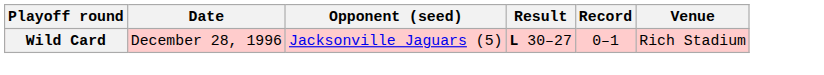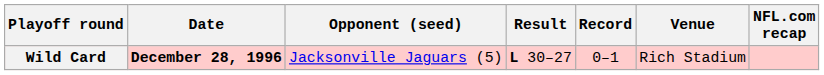+ column: (784, 25)
(206, 41) normal -> (206, 58) bold
